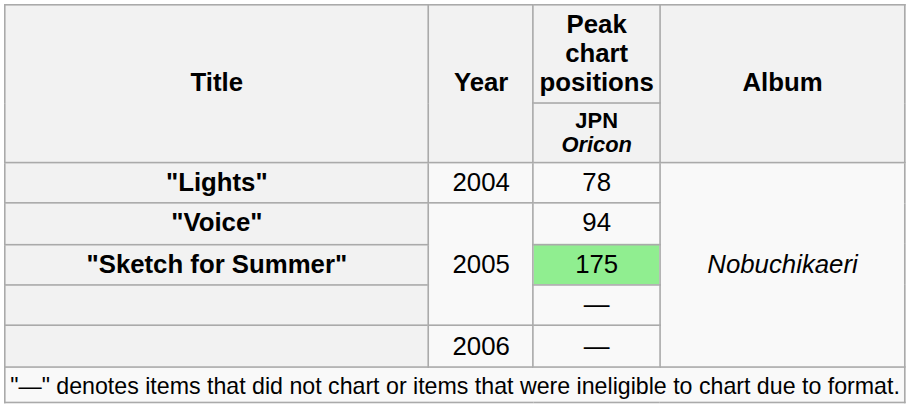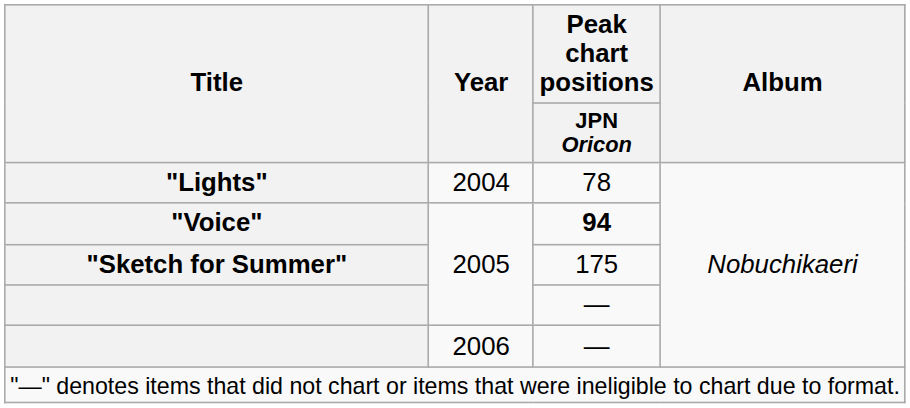(597, 223) normal -> (597, 223) bold
(597, 264) lightgreen background -> (597, 264) no background
